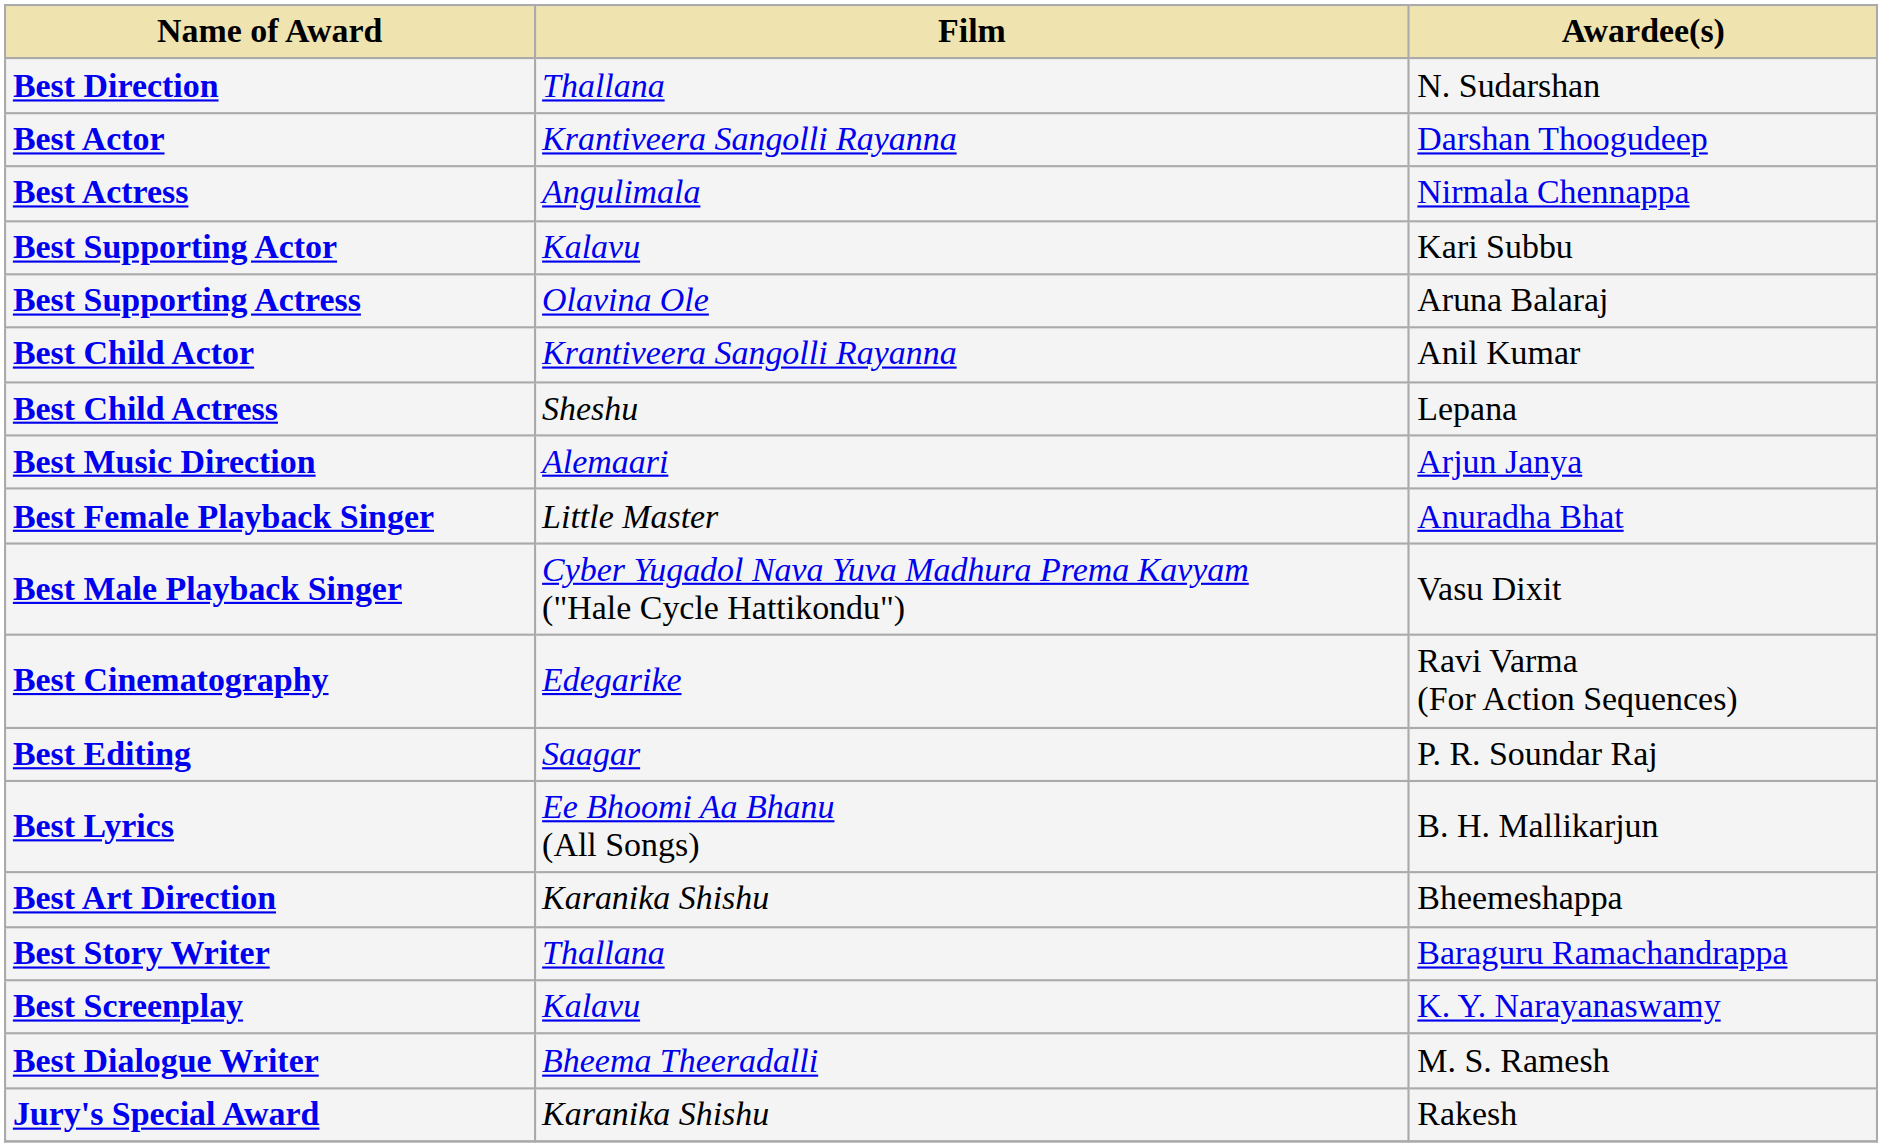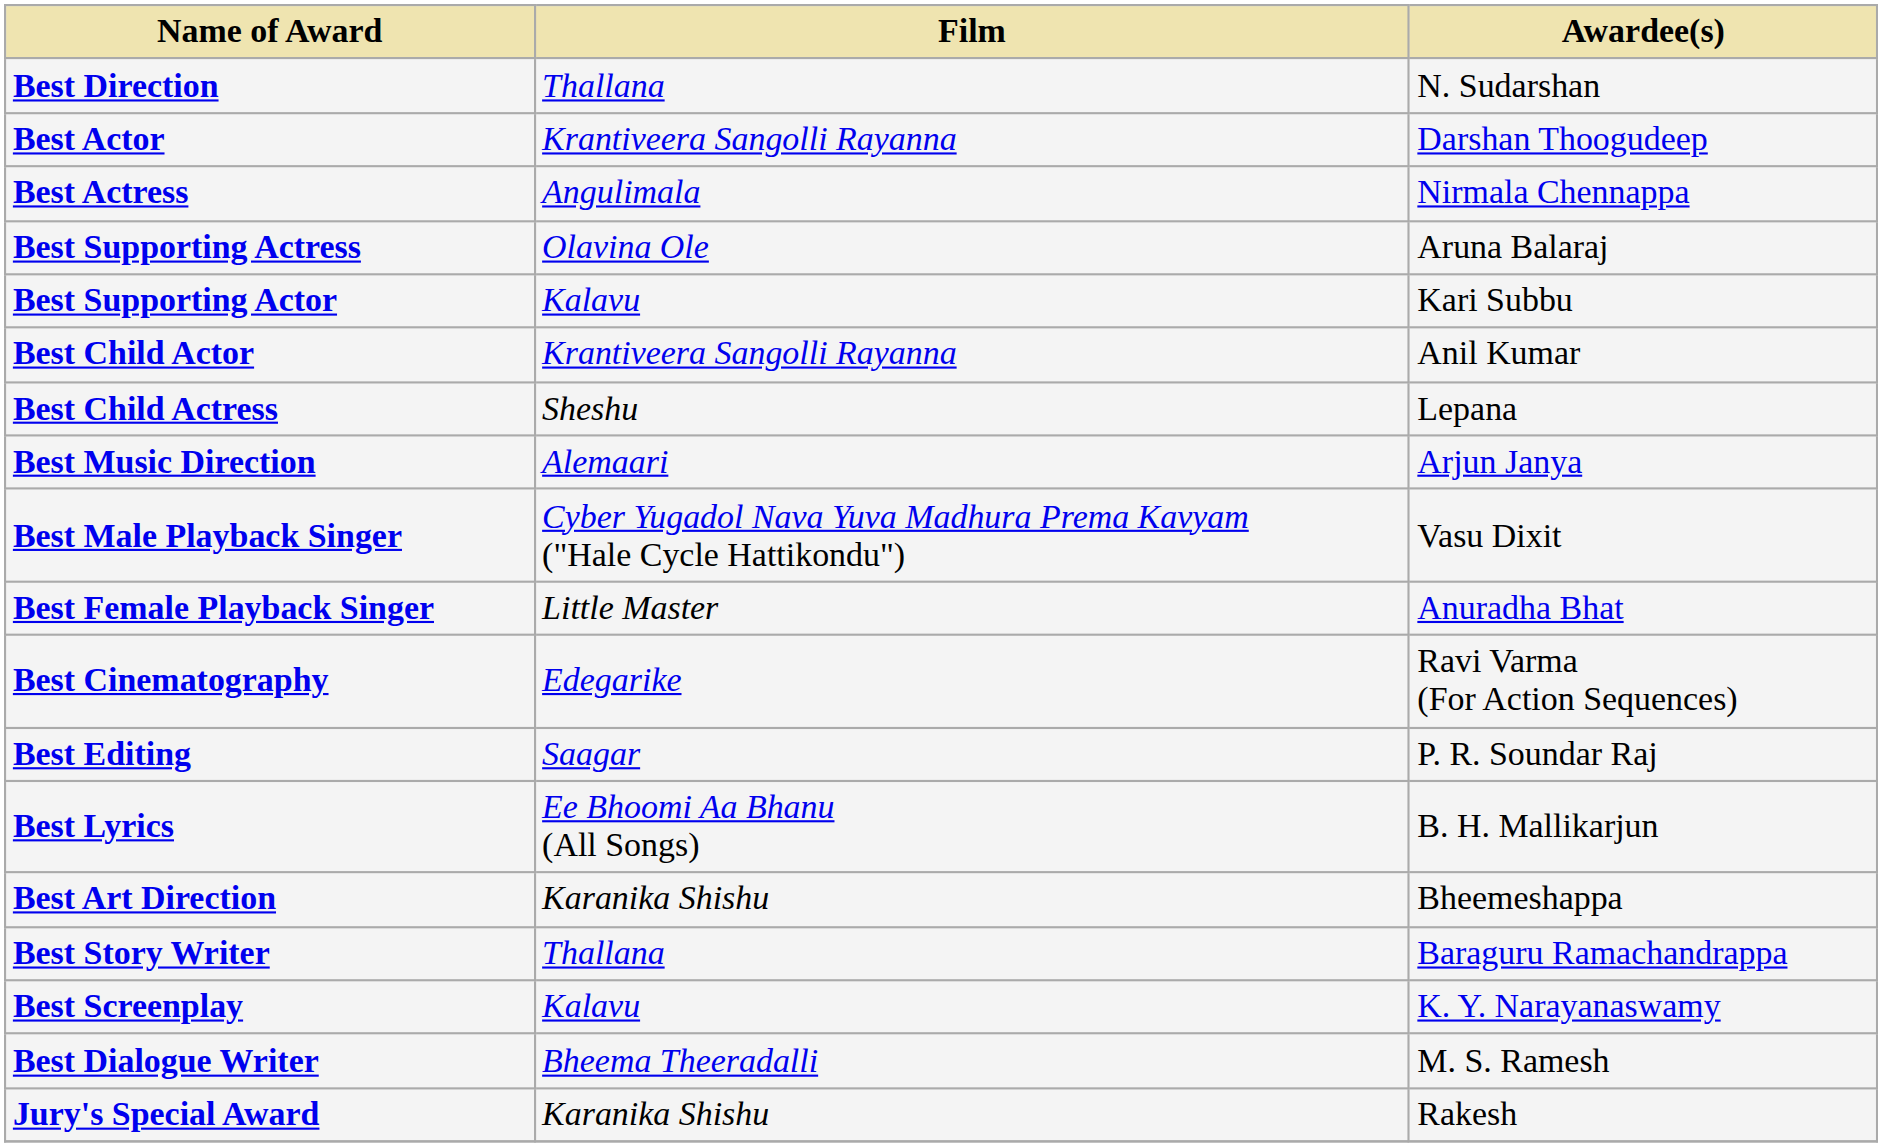rows swapped: (175, 246) <-> (187, 300)
rows swapped: (207, 588) <-> (223, 515)
